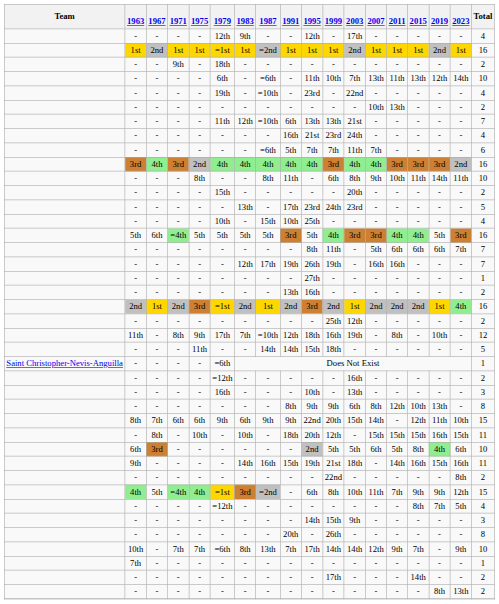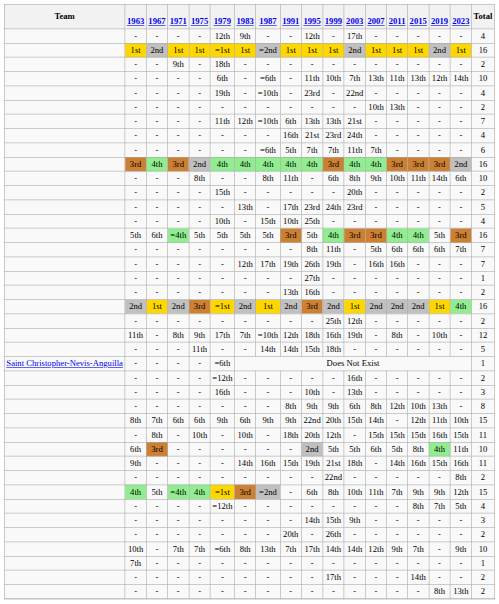(461, 178) 11th -> (461, 178) 6th
(461, 449) 6th -> (461, 449) 11th
(483, 535) 8 -> (483, 535) 2
